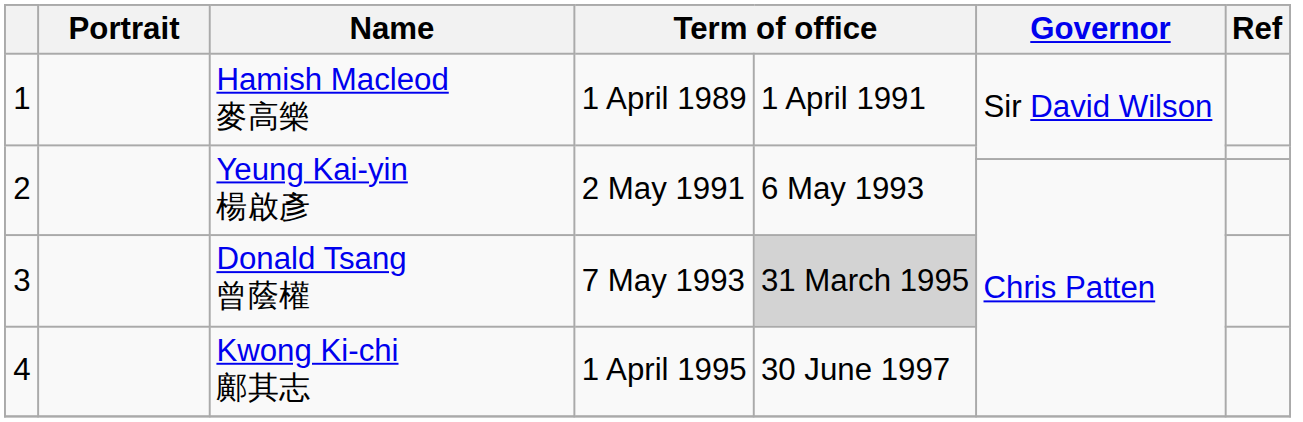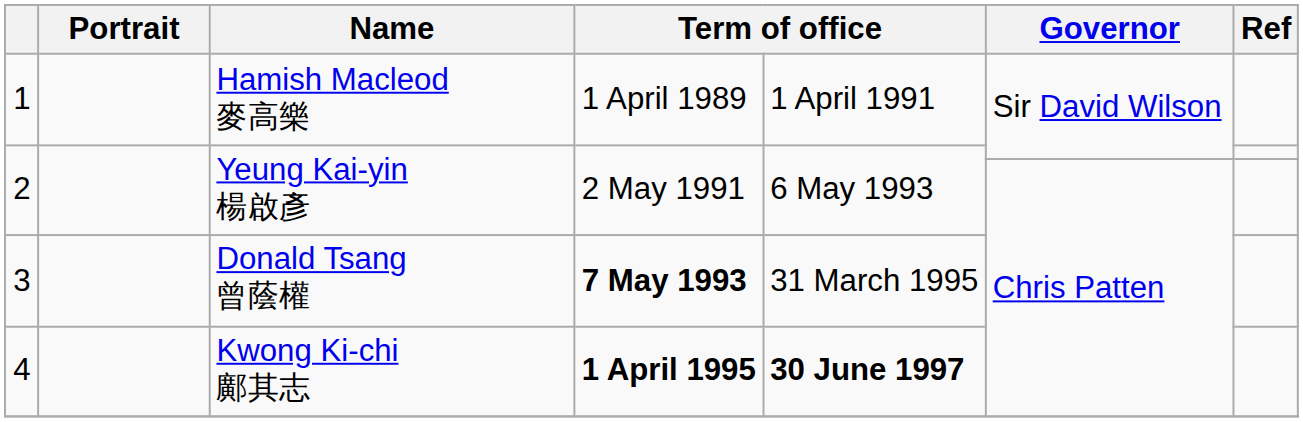(663, 280) normal -> (664, 280) bold
(865, 280) lightgrey background -> (874, 280) no background
(664, 370) normal -> (669, 370) bold
(856, 370) normal -> (867, 370) bold
